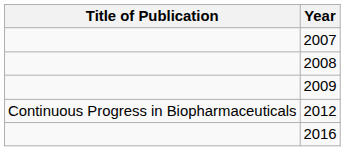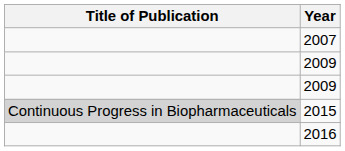(320, 63) 2008 -> (320, 63) 2009
(152, 110) no background -> (152, 110) lightgrey background
(320, 110) 2012 -> (320, 110) 2015
